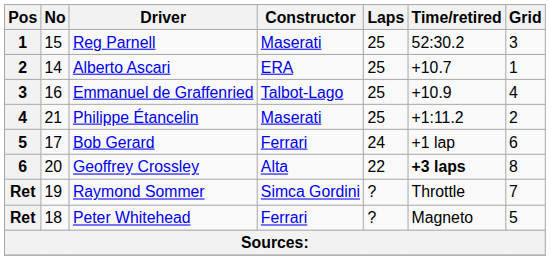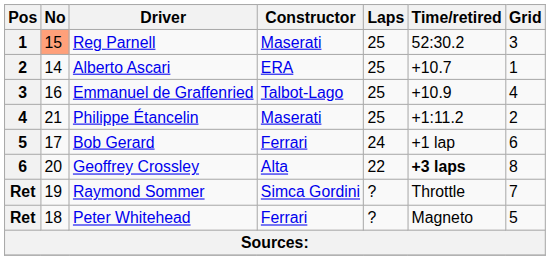(53, 42) no background -> (53, 42) lightsalmon background
